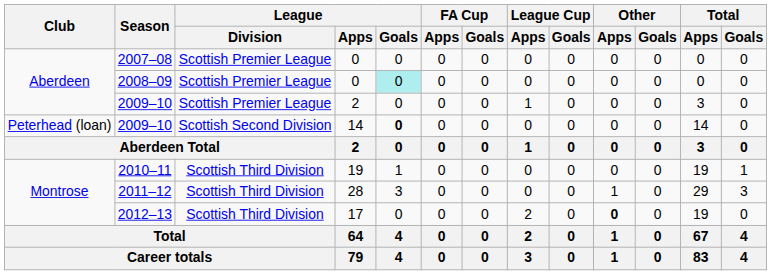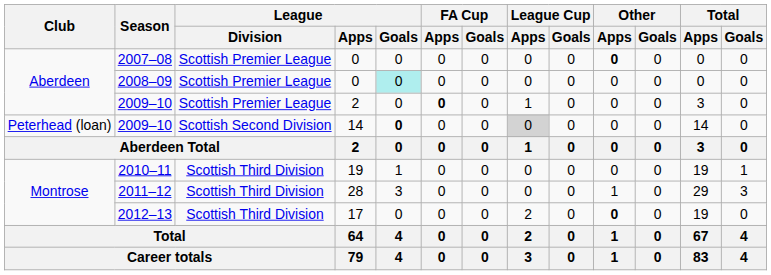(614, 59) normal -> (614, 59) bold
(442, 103) normal -> (442, 103) bold
(528, 125) no background -> (528, 125) lightgrey background
